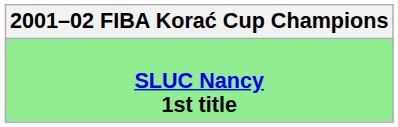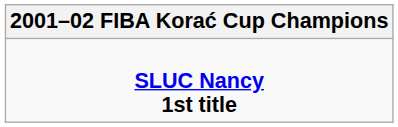(199, 92) lightgreen background -> (199, 92) no background
